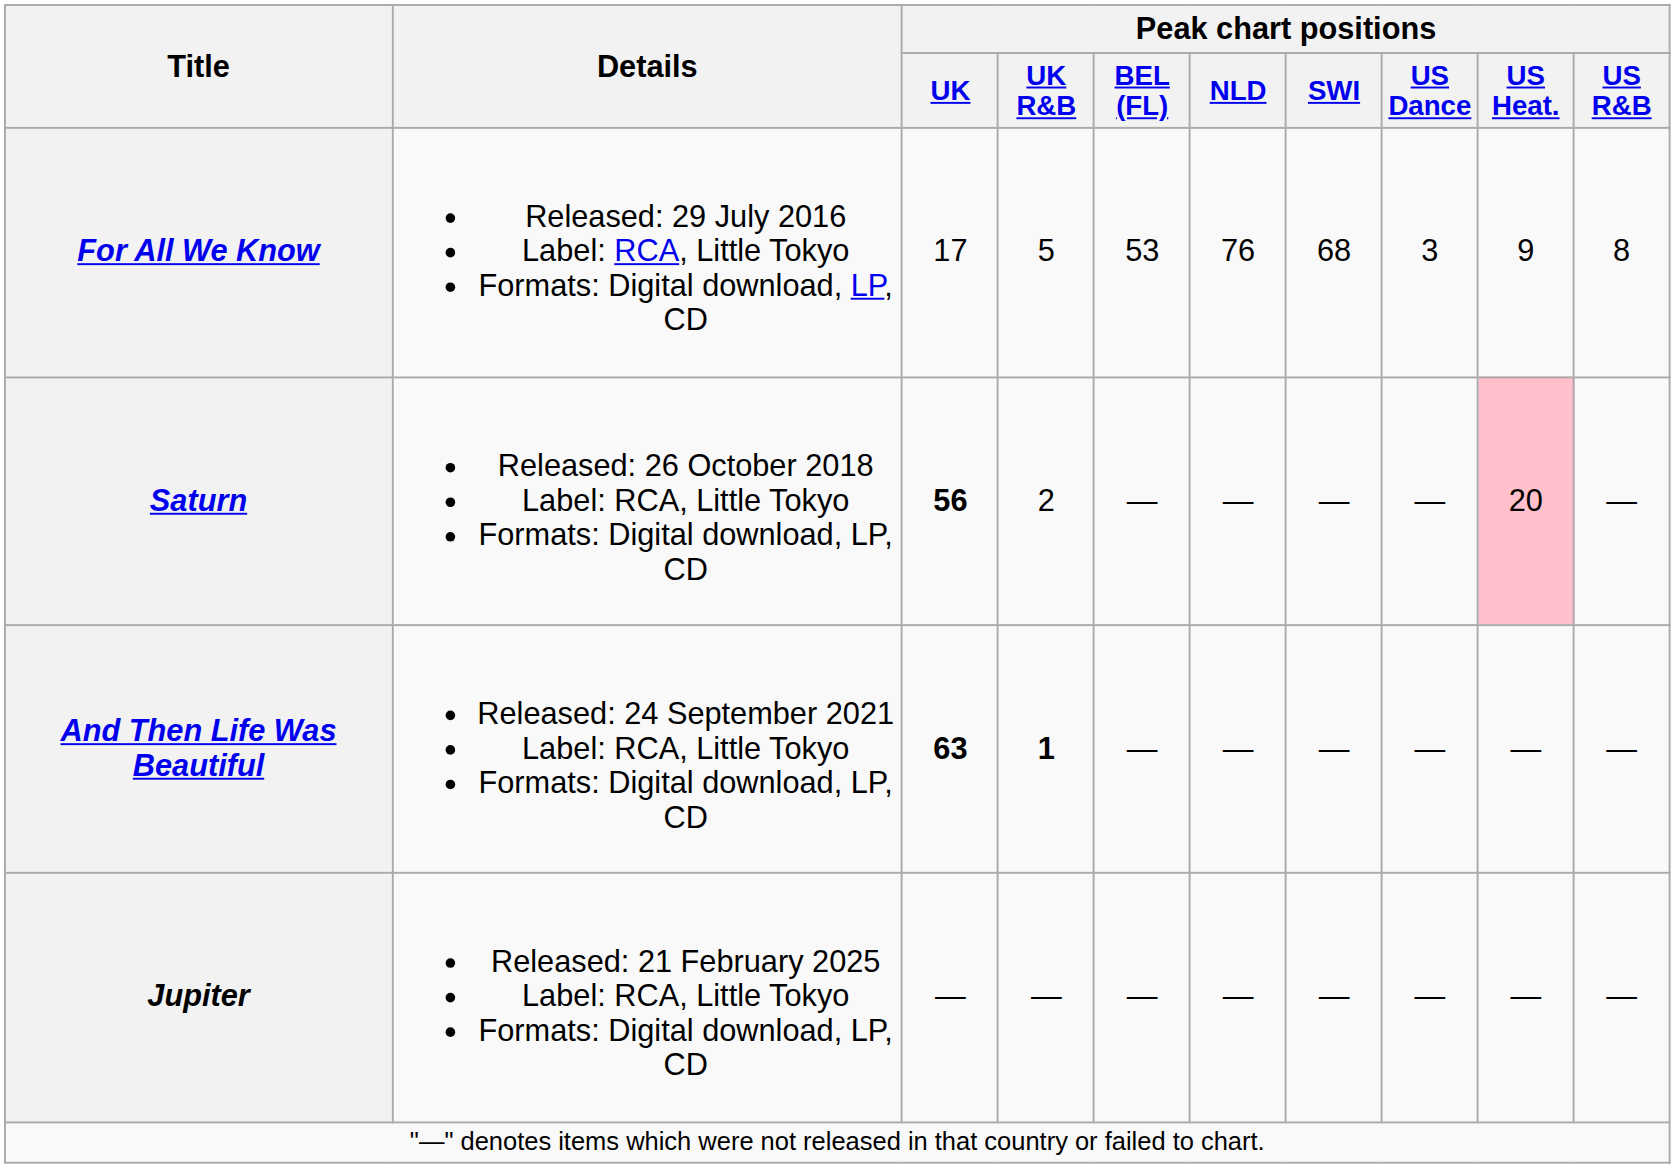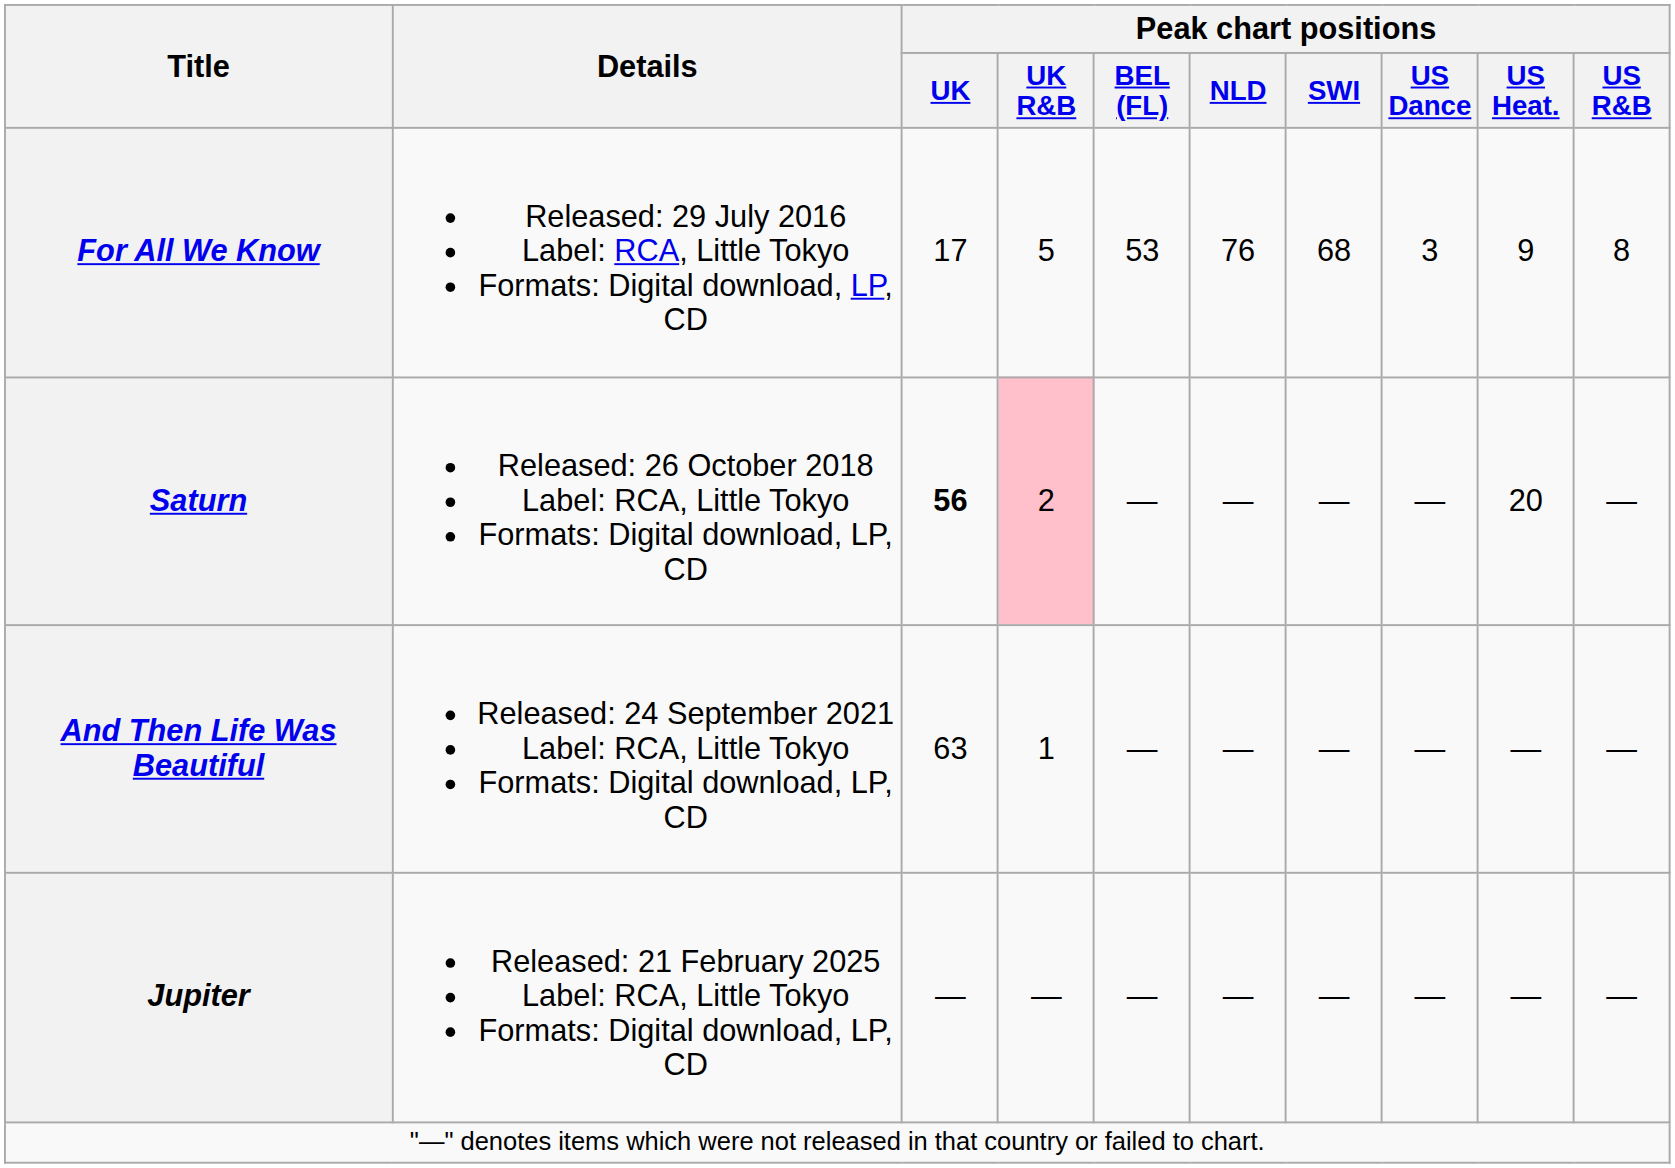(1046, 500) no background -> (1046, 500) pink background
(1526, 500) pink background -> (1526, 500) no background
(950, 748) bold -> (950, 748) normal
(1046, 748) bold -> (1046, 748) normal
